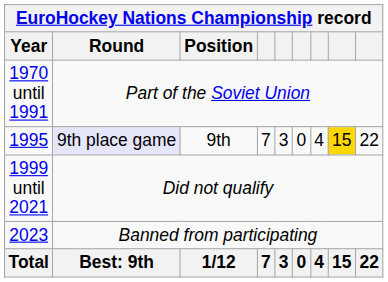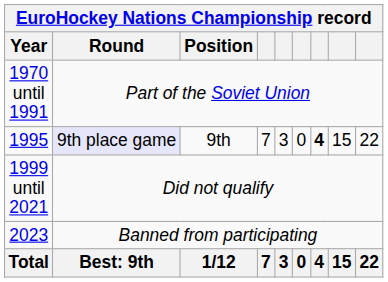(319, 140) normal -> (319, 140) bold
(342, 140) gold background -> (342, 140) no background
